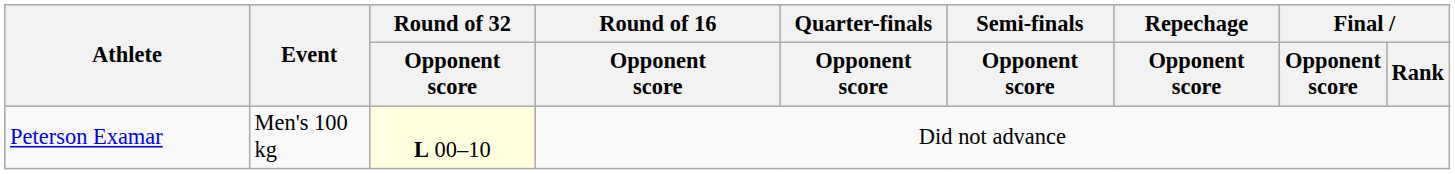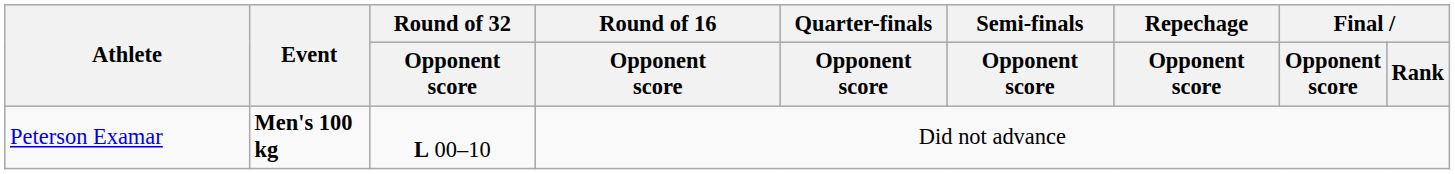(301, 137) normal -> (304, 137) bold
(452, 150) lightyellow background -> (452, 150) no background
